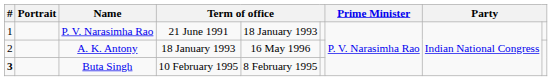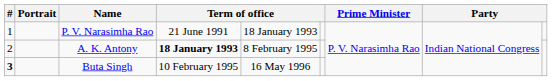(198, 48) normal -> (198, 48) bold
(280, 48) 16 May 1996 -> (280, 48) 8 February 1995
(280, 66) 8 February 1995 -> (280, 66) 16 May 1996
